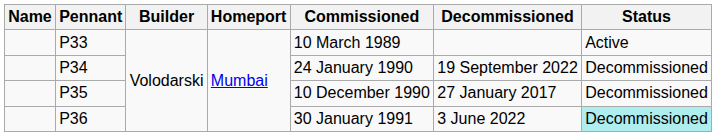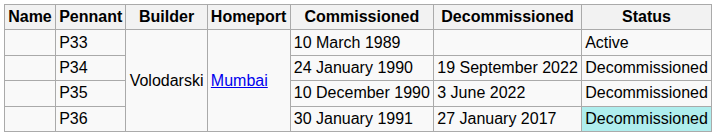(497, 93) 27 January 2017 -> (481, 93) 3 June 2022
(481, 118) 3 June 2022 -> (497, 118) 27 January 2017
